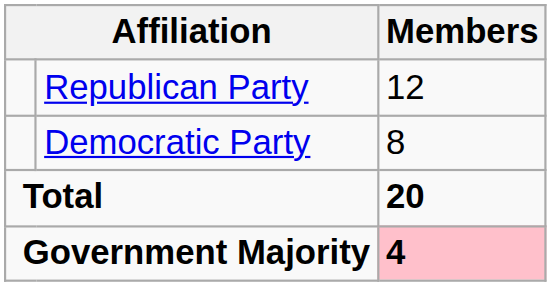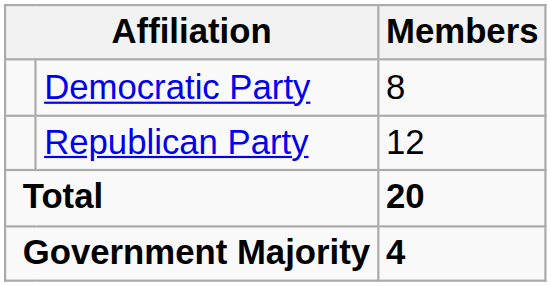rows swapped: (176, 87) <-> (177, 142)
(396, 252) pink background -> (396, 252) no background
